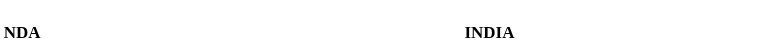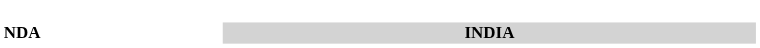(489, 33) no background -> (489, 33) lightgrey background
